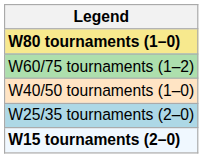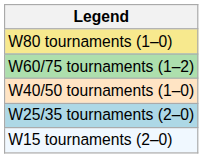(94, 41) bold -> (90, 41) normal
(94, 140) bold -> (90, 140) normal
